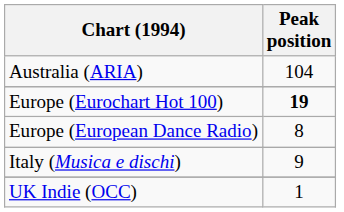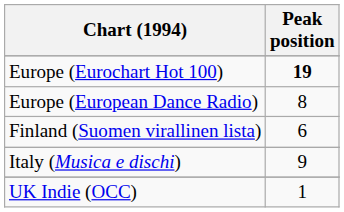- row: (76, 71)
+ row: (135, 131)
